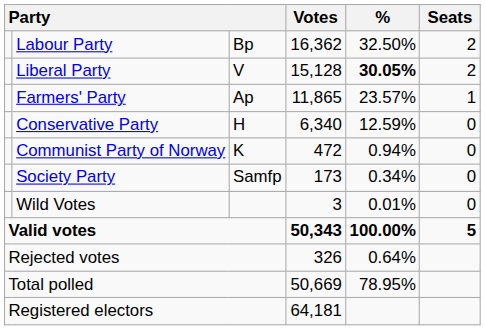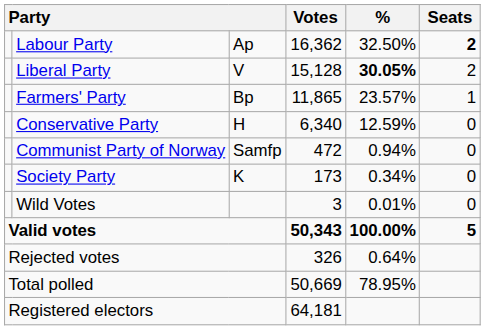(243, 44) Bp -> (243, 44) Ap
(471, 44) normal -> (471, 44) bold
(243, 97) Ap -> (243, 97) Bp
(239, 151) K -> (257, 151) Samfp
(257, 177) Samfp -> (239, 177) K
